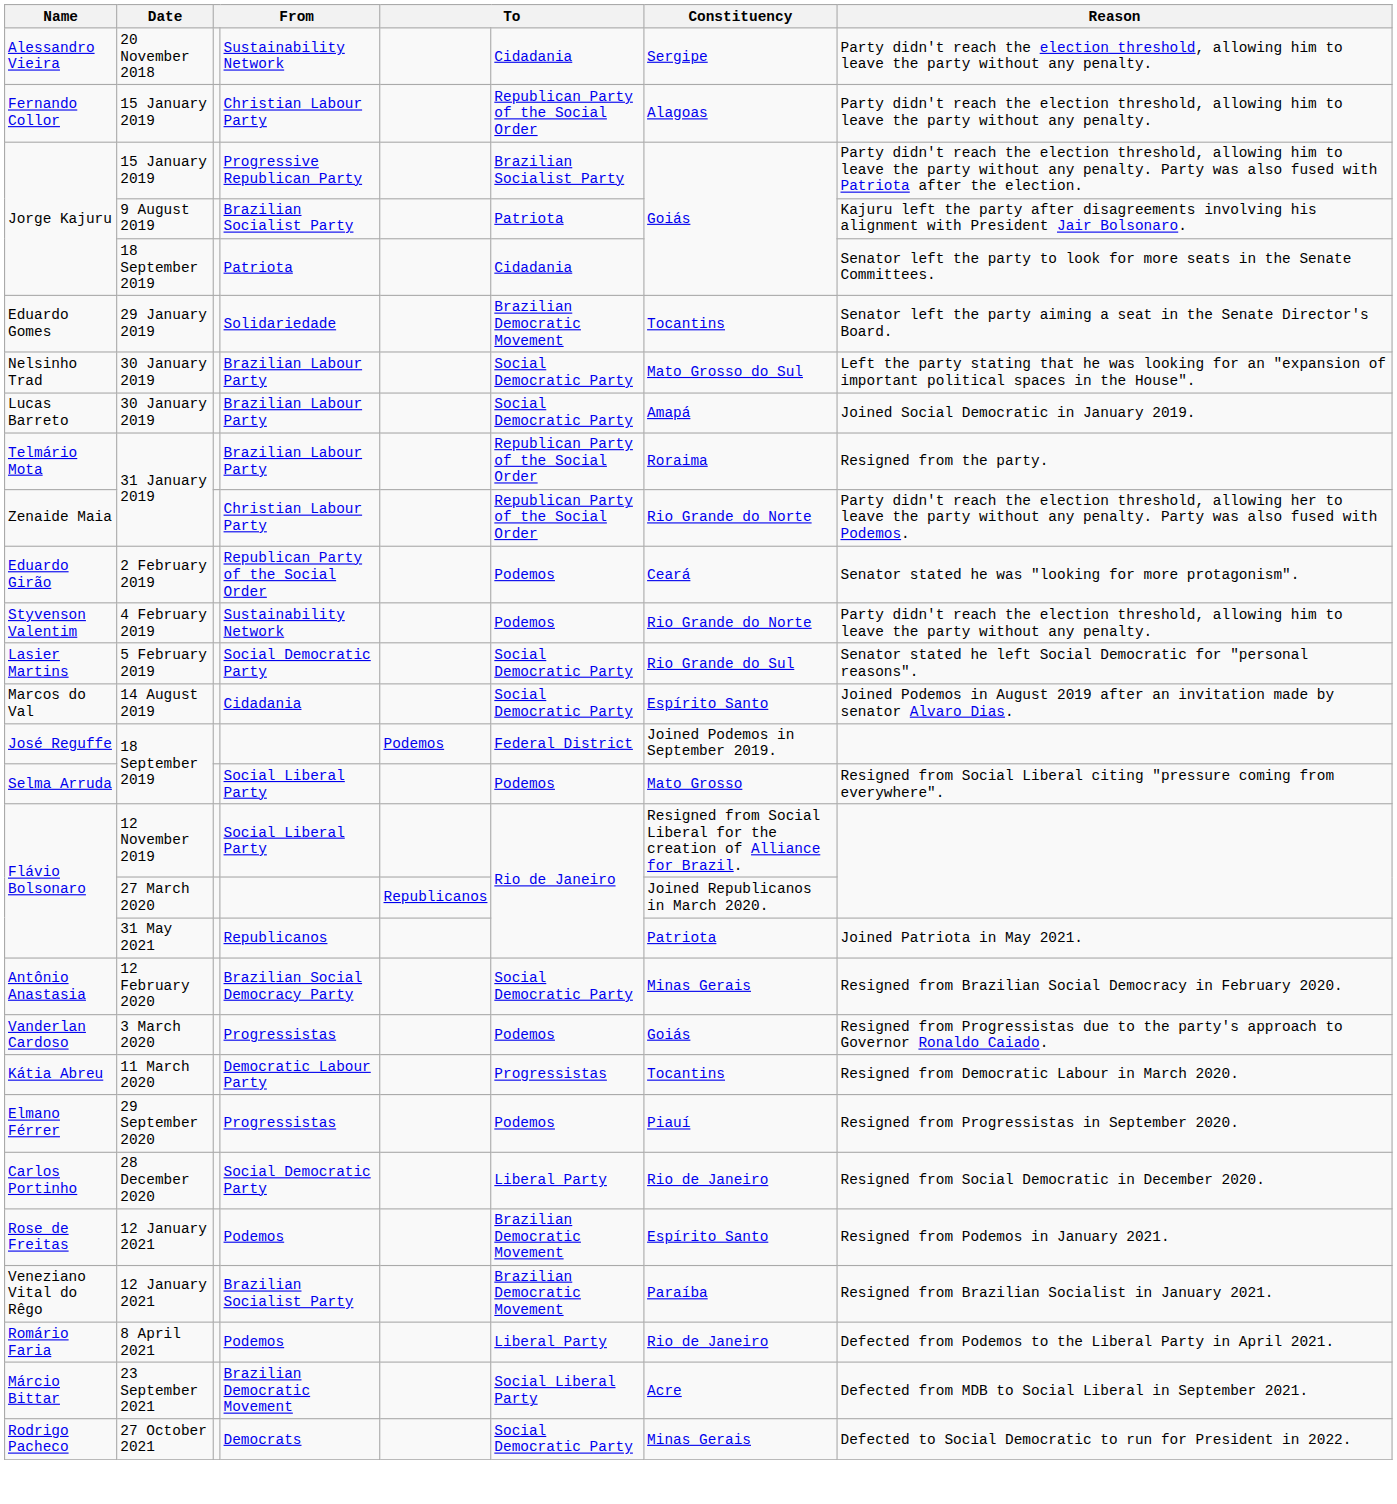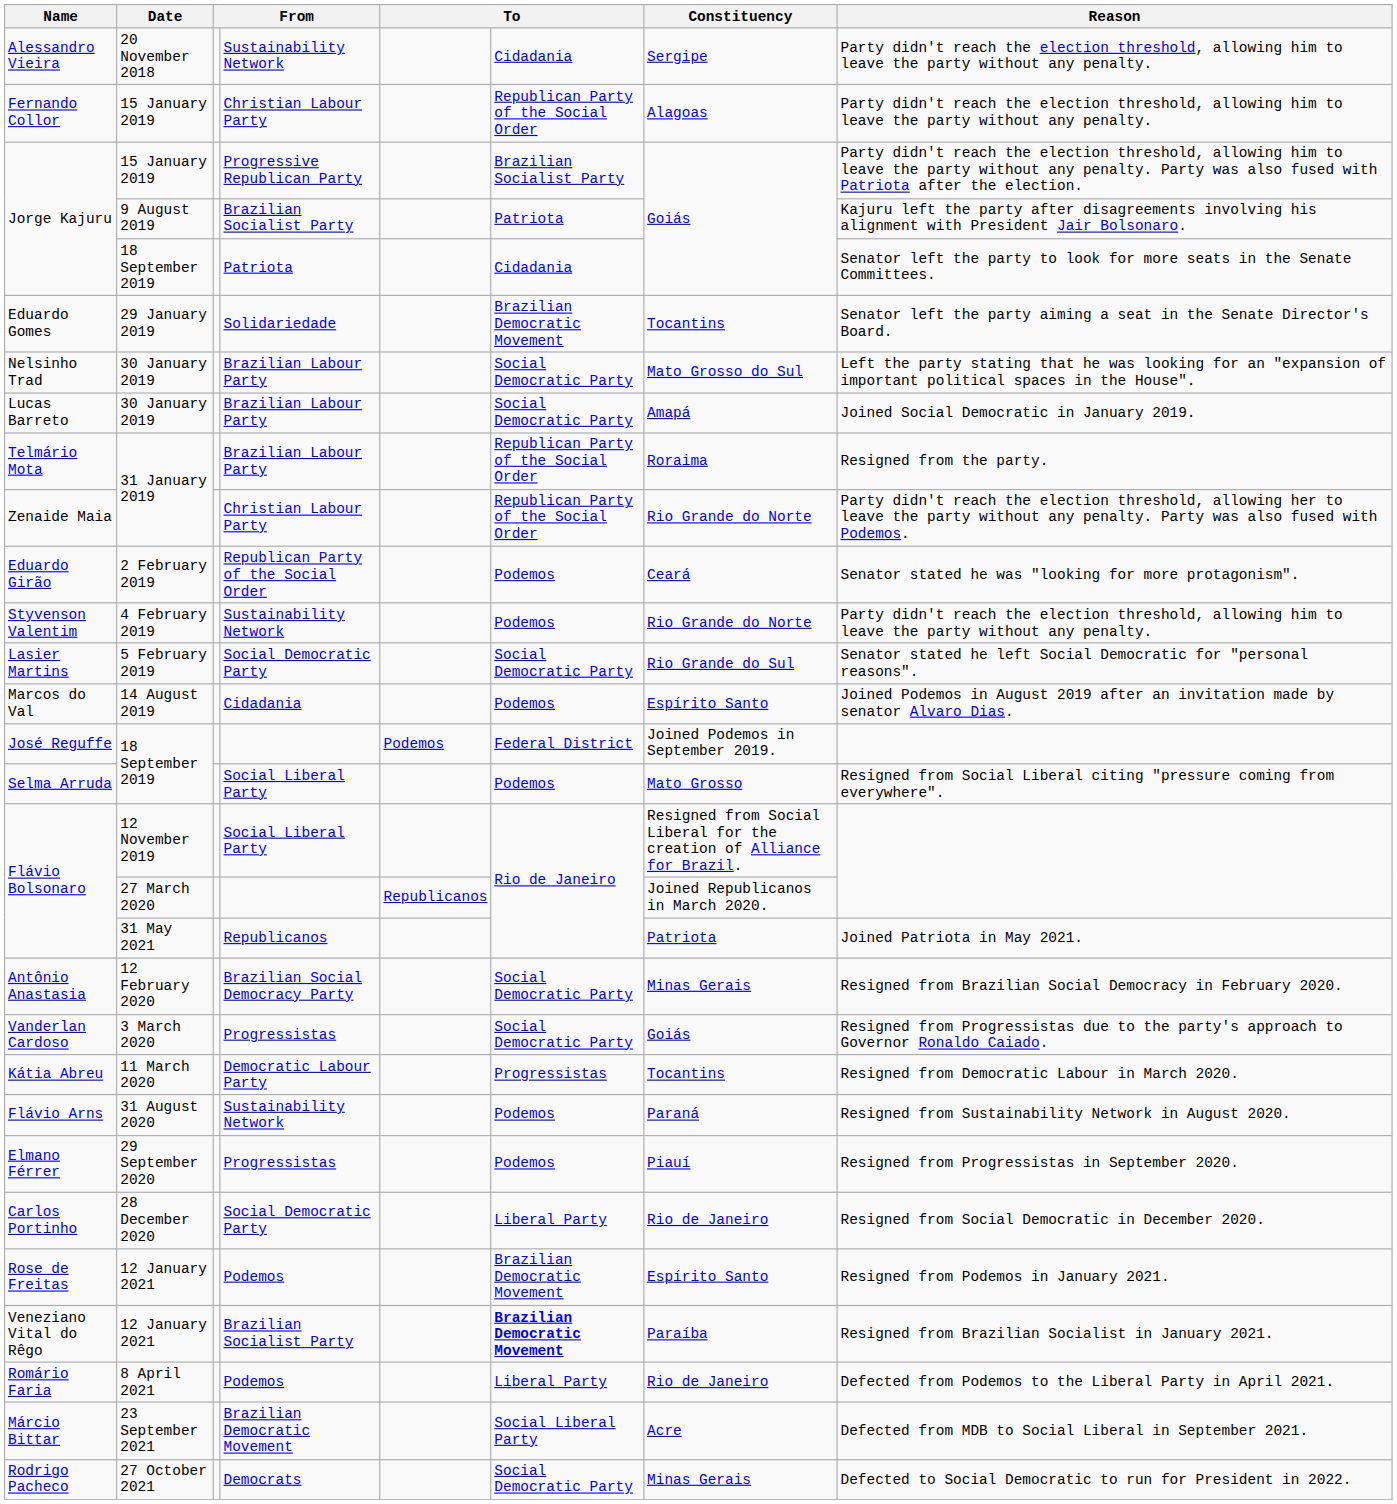(564, 704) Social Democratic Party -> (525, 704) Podemos
(525, 1035) Podemos -> (564, 1035) Social Democratic Party
+ row: (56, 1115)
(538, 1294) normal -> (538, 1334) bold
